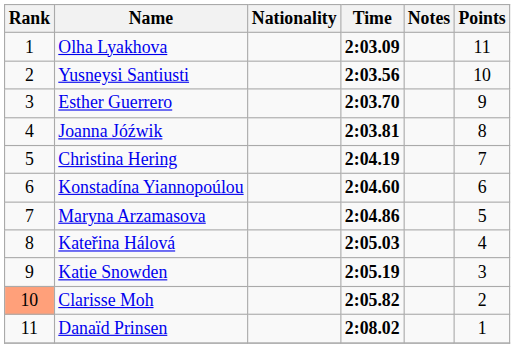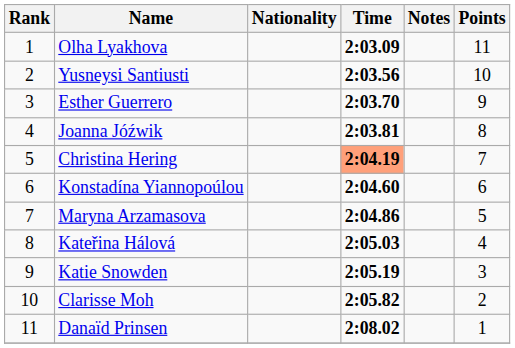(372, 159) no background -> (372, 159) lightsalmon background
(29, 300) lightsalmon background -> (29, 300) no background
